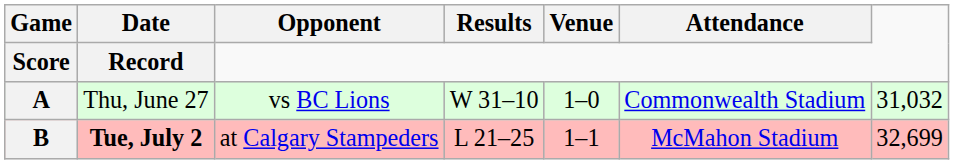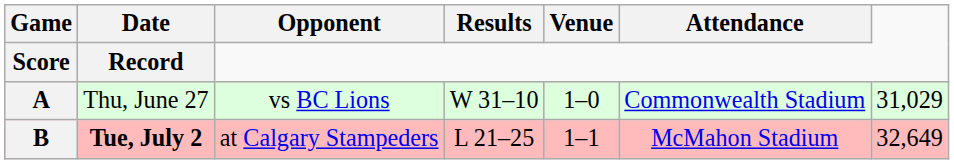(910, 100) 31,032 -> (910, 100) 31,029
(910, 138) 32,699 -> (910, 138) 32,649
